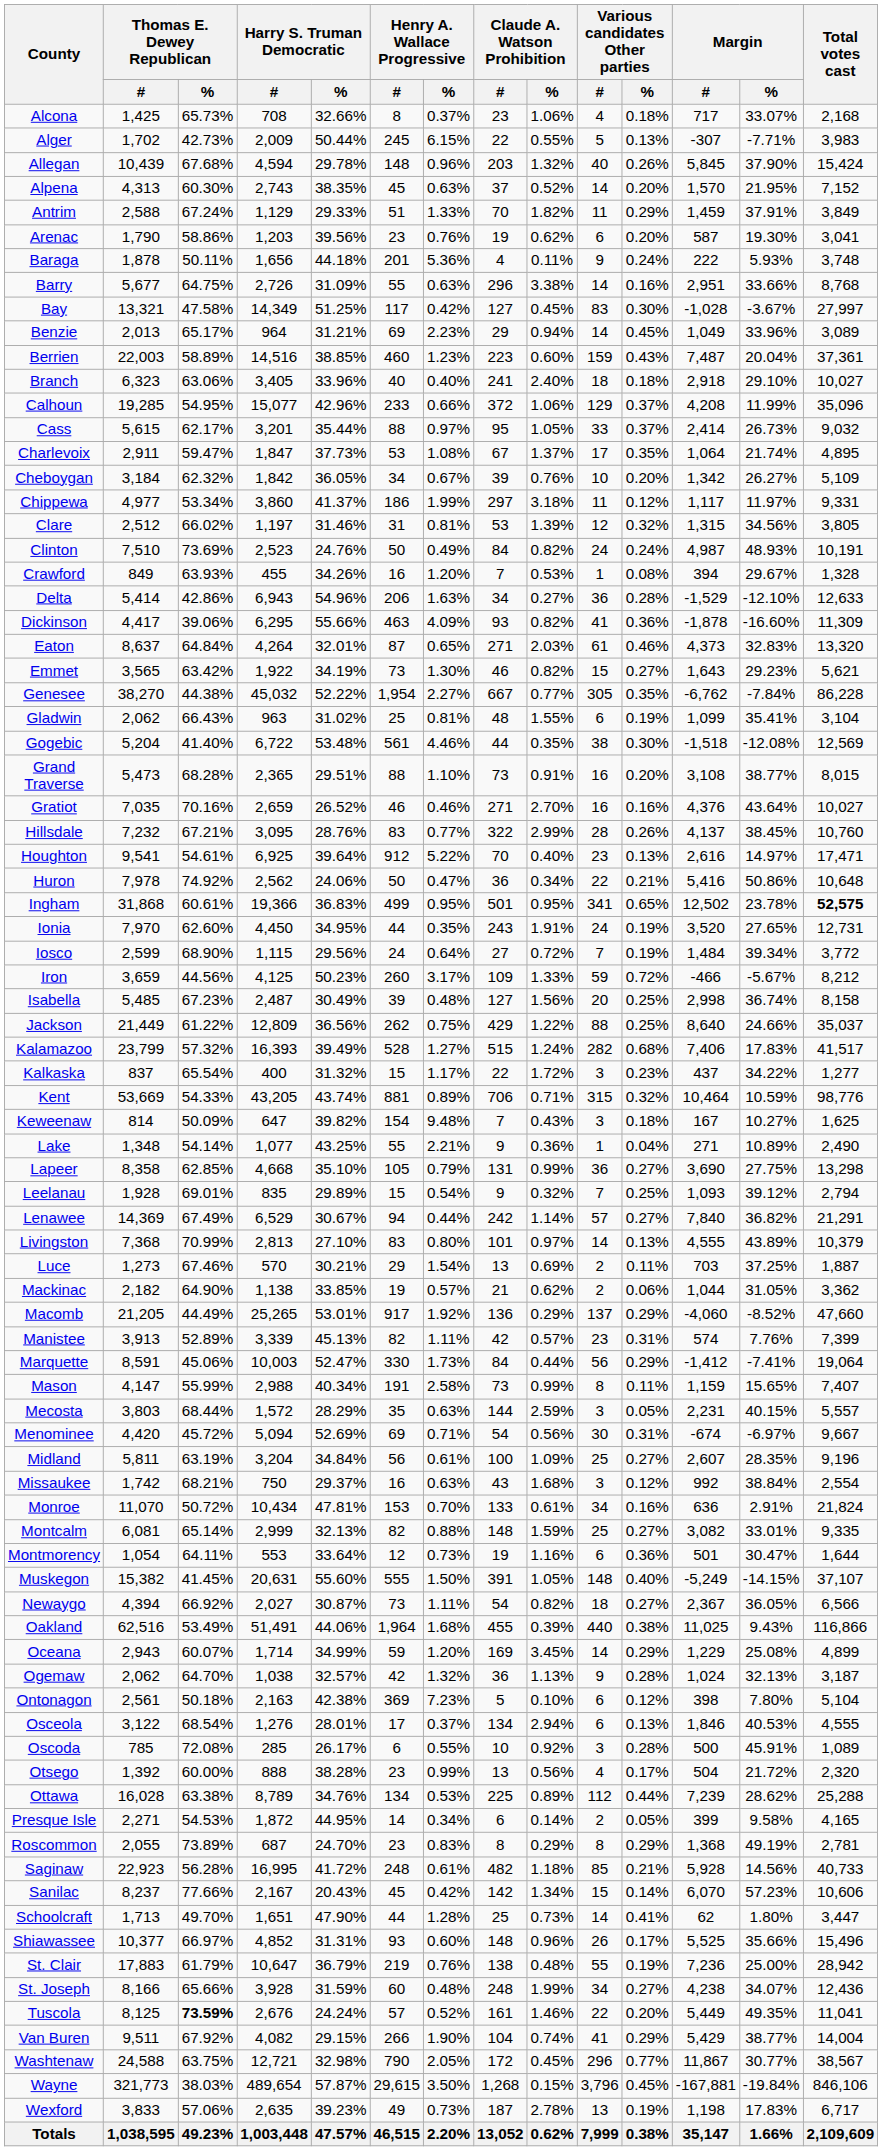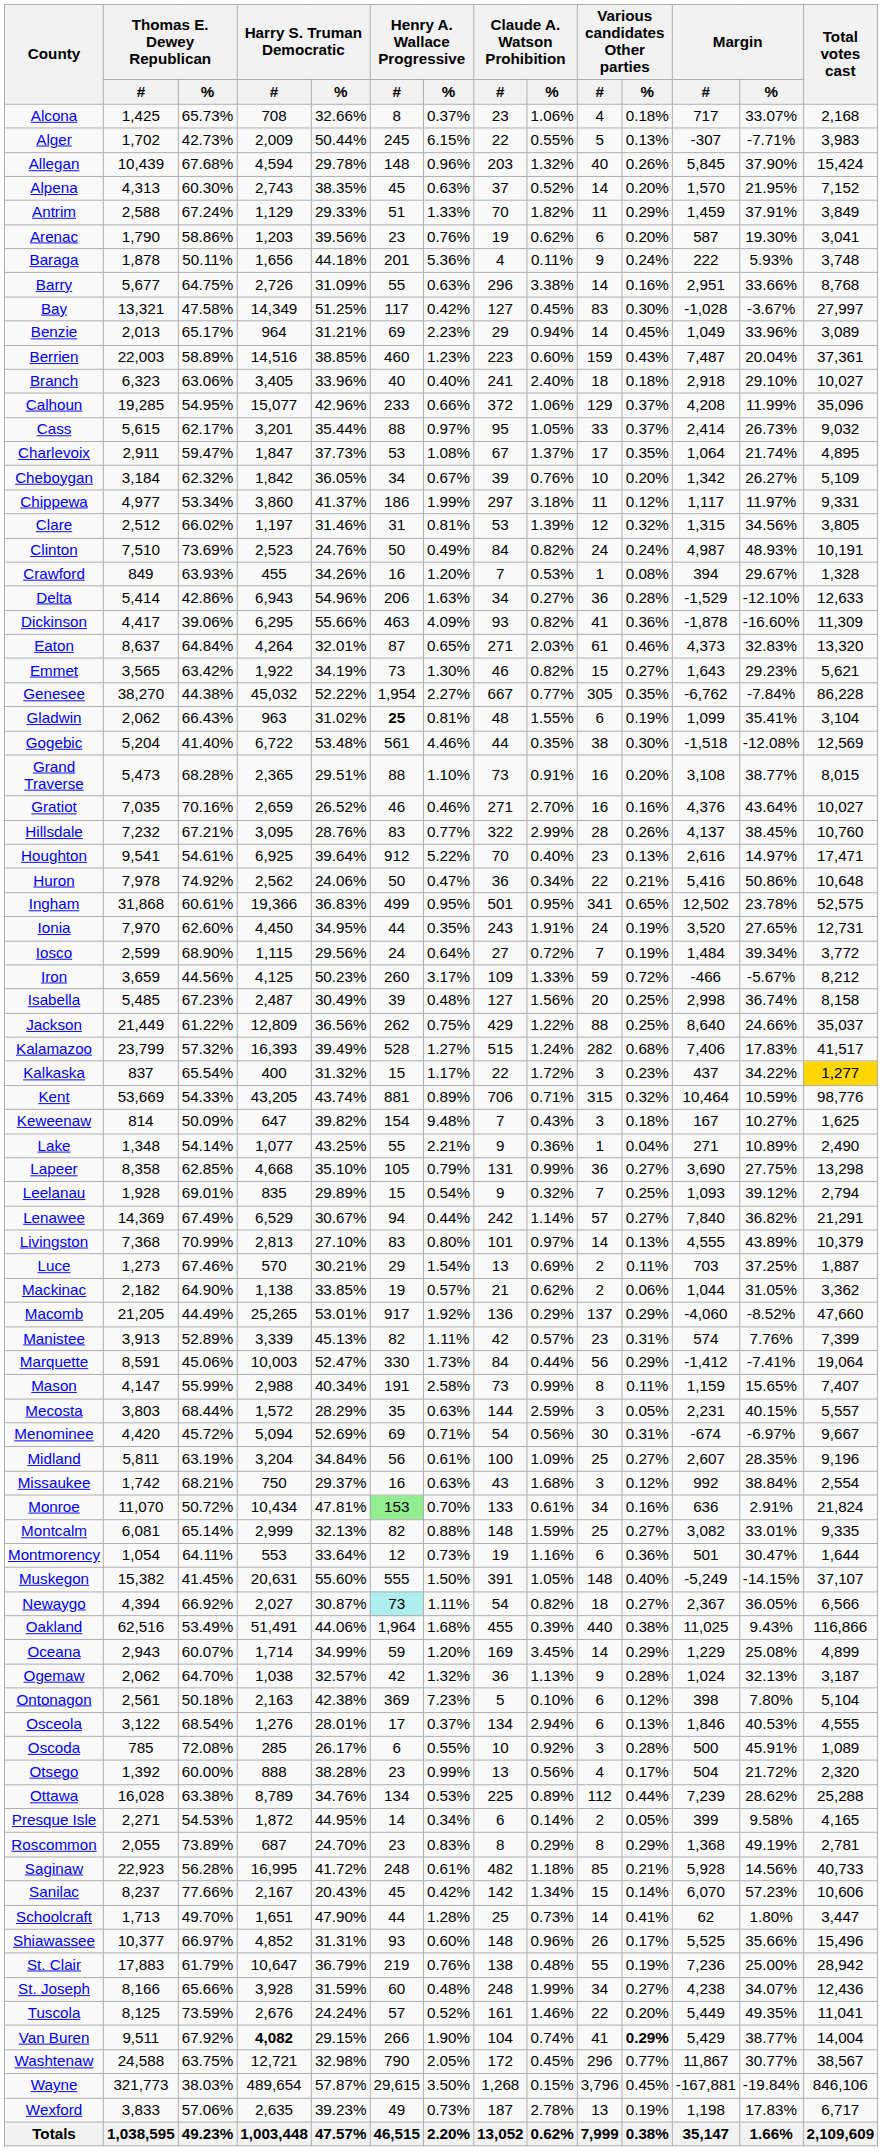(397, 718) normal -> (397, 718) bold
(840, 904) bold -> (840, 904) normal
(840, 1073) no background -> (840, 1073) gold background
(397, 1507) no background -> (397, 1507) lightgreen background
(397, 1603) no background -> (397, 1603) paleturquoise background
(207, 2013) bold -> (207, 2013) normal
(274, 2037) normal -> (274, 2037) bold
(647, 2037) normal -> (647, 2037) bold
